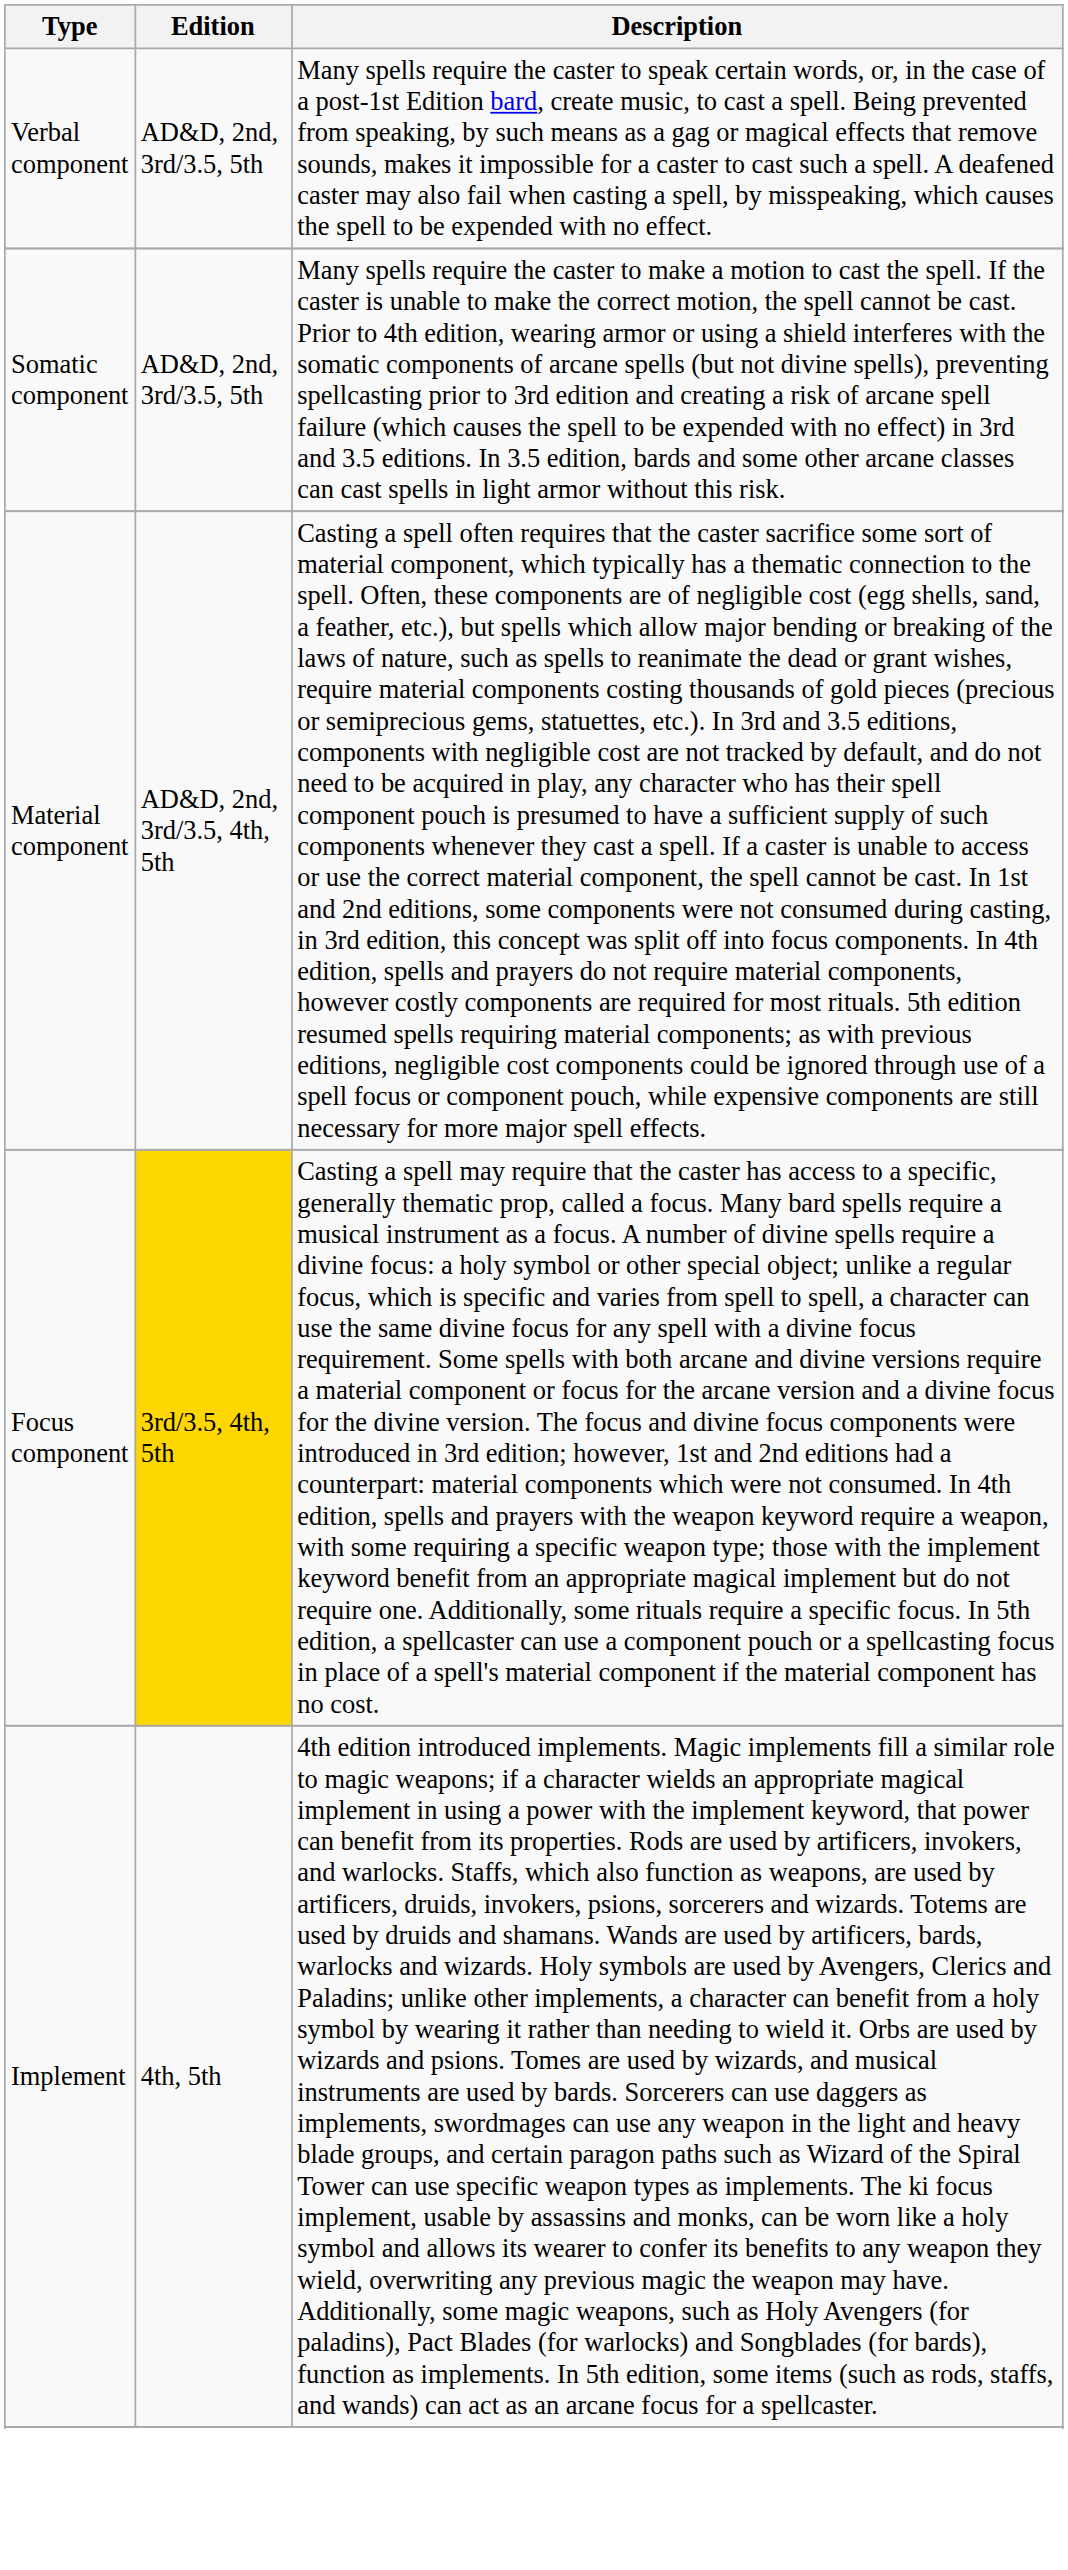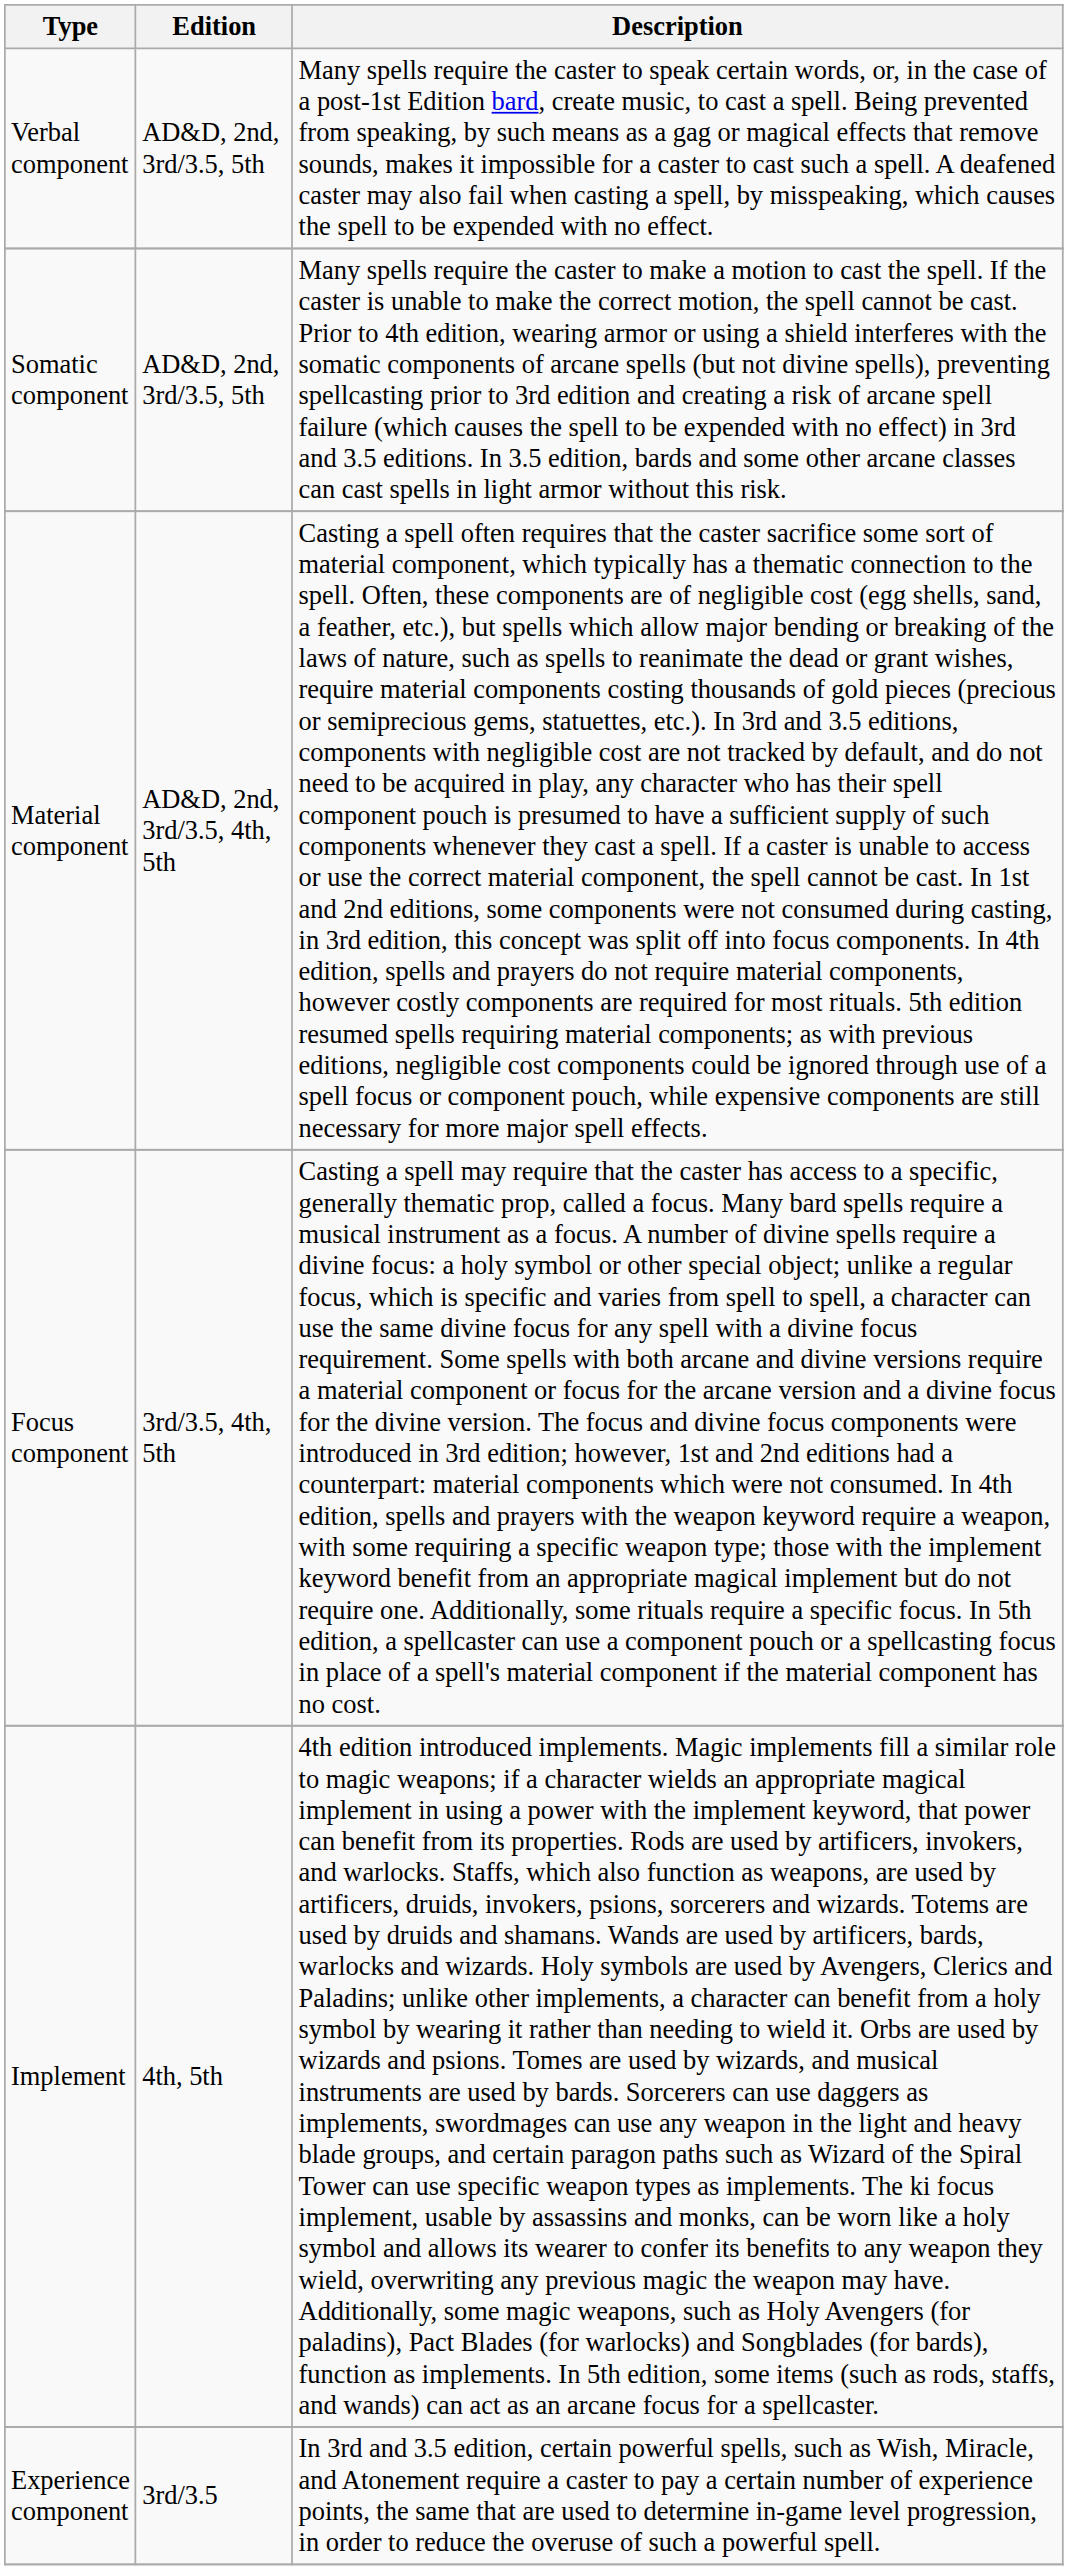(205, 1438) gold background -> (207, 1438) no background
+ row: (70, 2496)
